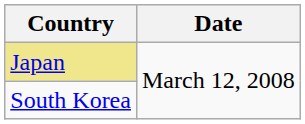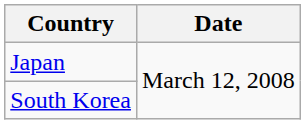(38, 61) khaki background -> (38, 61) no background
